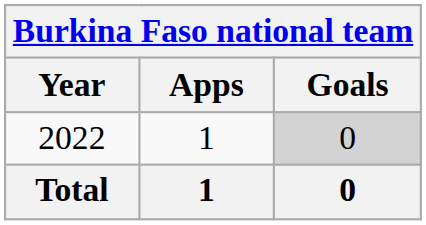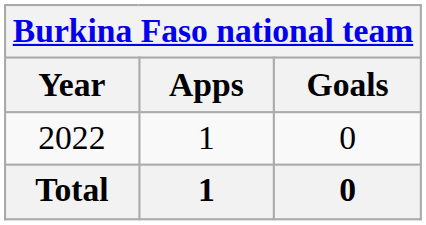(348, 137) lightgrey background -> (348, 137) no background
